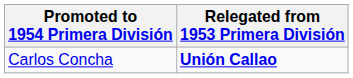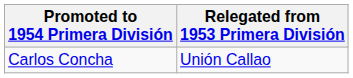(228, 60) bold -> (225, 60) normal
